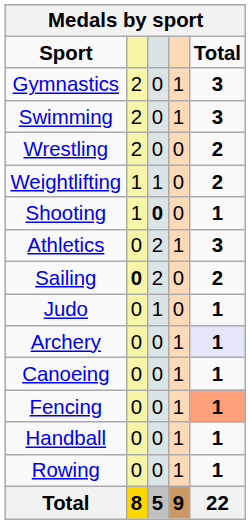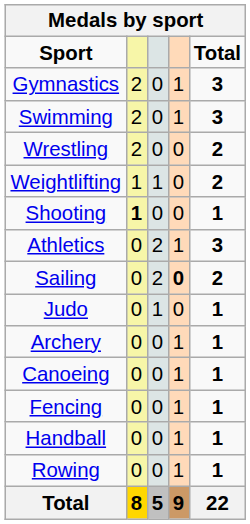(136, 213) normal -> (136, 213) bold
(158, 213) bold -> (158, 213) normal
(136, 277) bold -> (136, 277) normal
(178, 277) normal -> (178, 277) bold
(217, 342) lavender background -> (217, 342) no background
(217, 406) lightsalmon background -> (217, 406) no background
